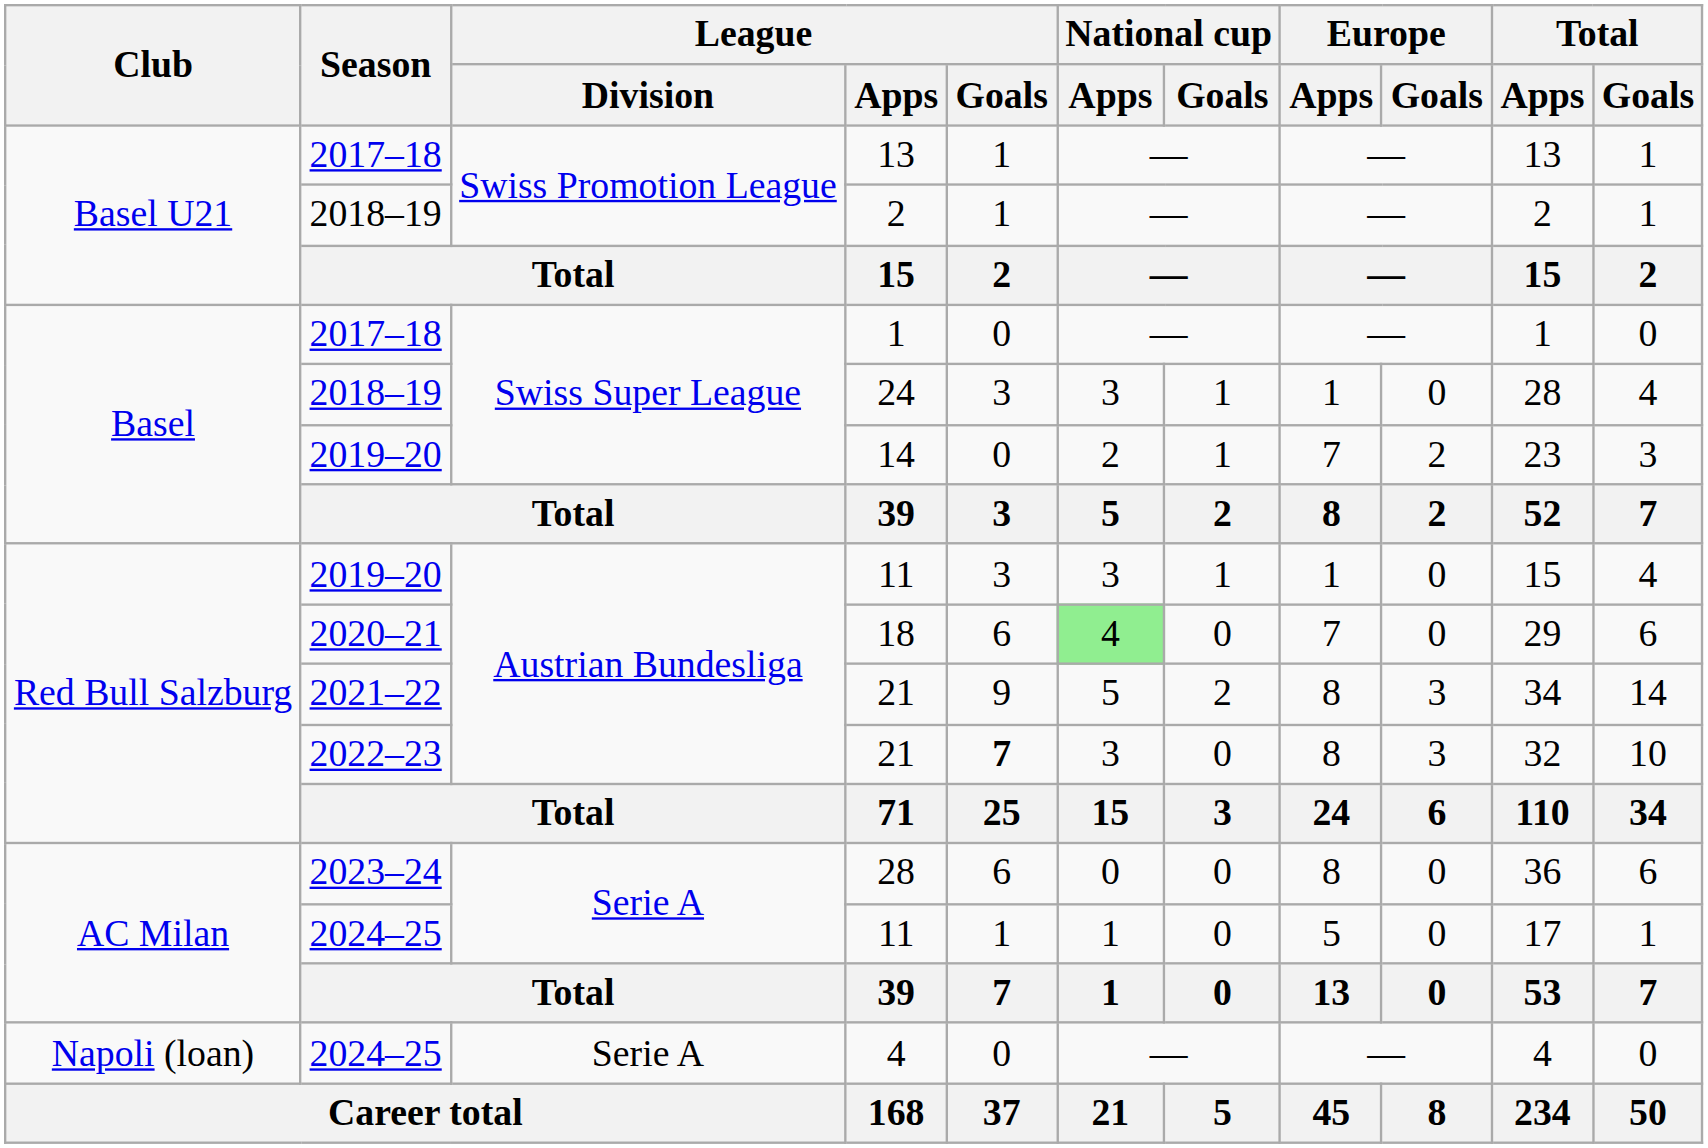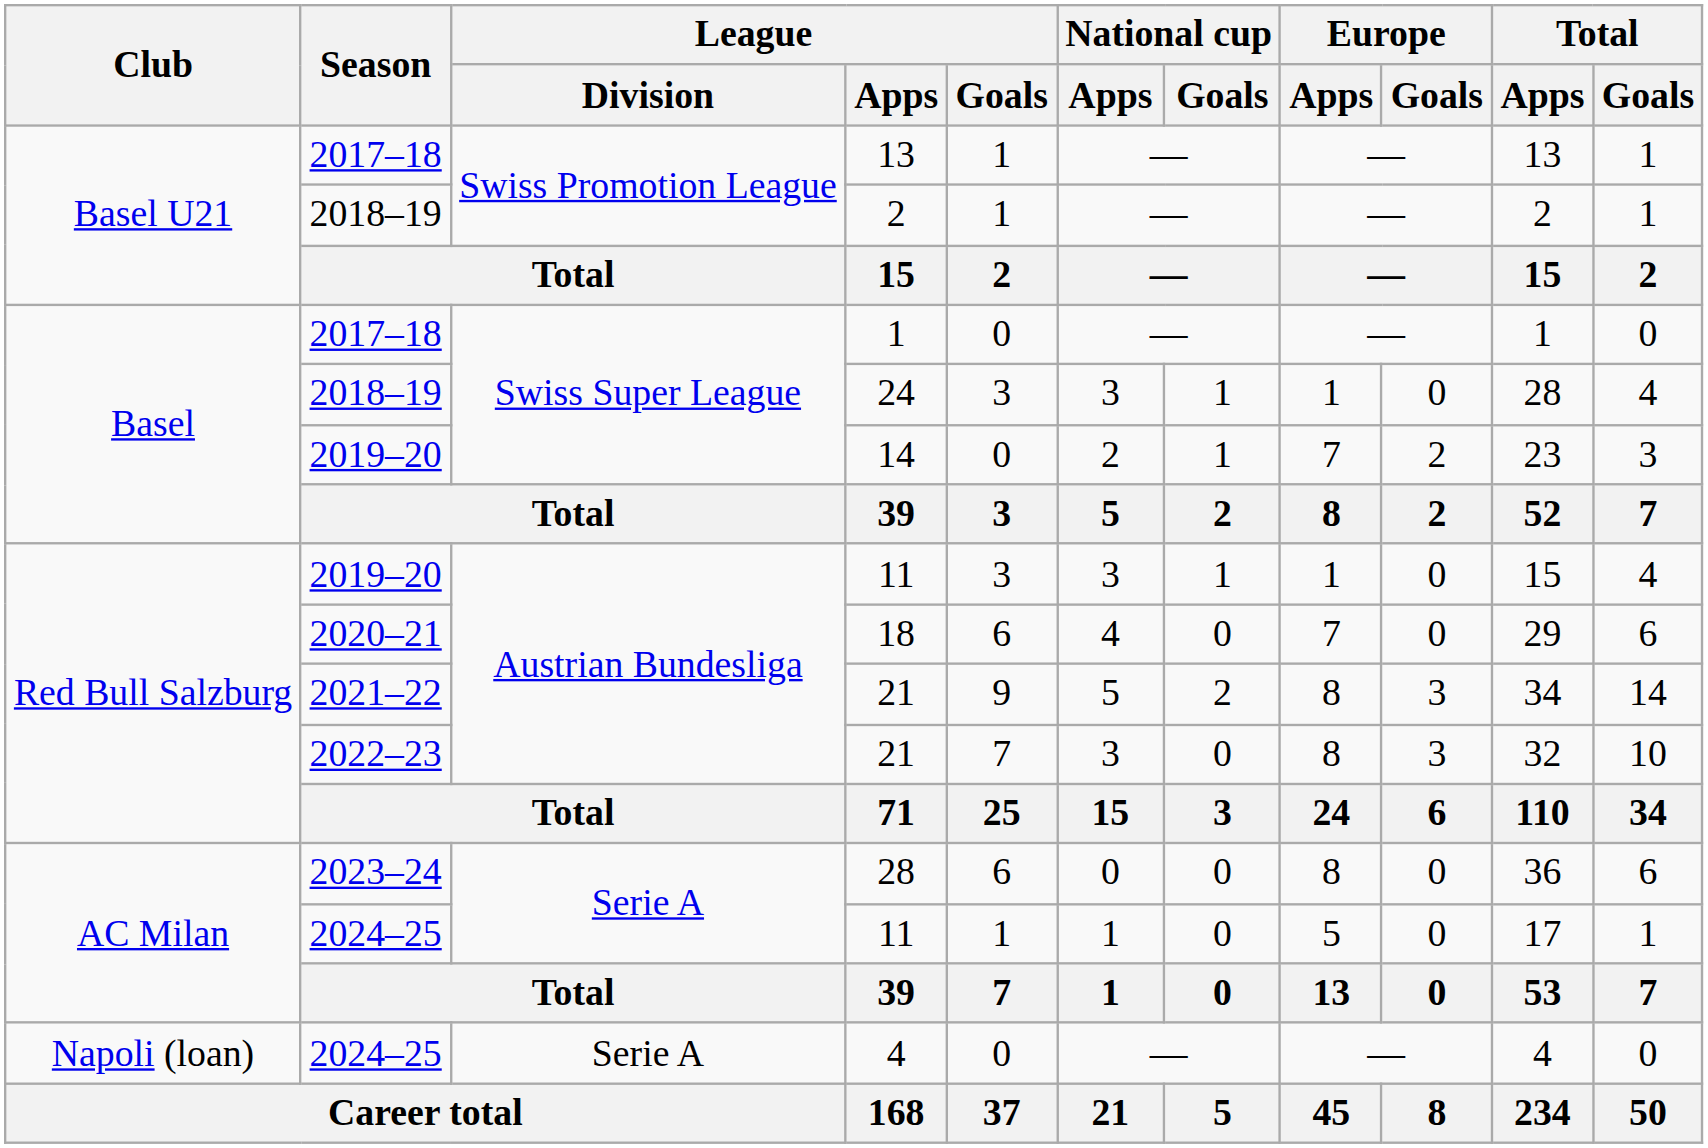(1110, 633) lightgreen background -> (1110, 633) no background
(1002, 753) bold -> (1002, 753) normal
